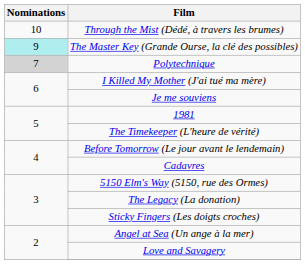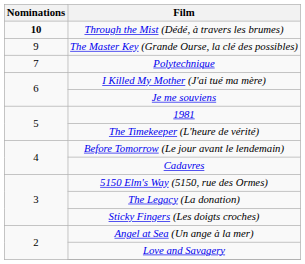(36, 30) normal -> (36, 30) bold
(36, 47) paleturquoise background -> (36, 47) no background
(36, 64) lightgrey background -> (36, 64) no background
